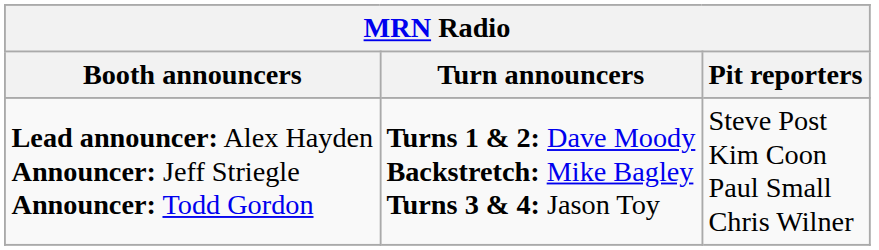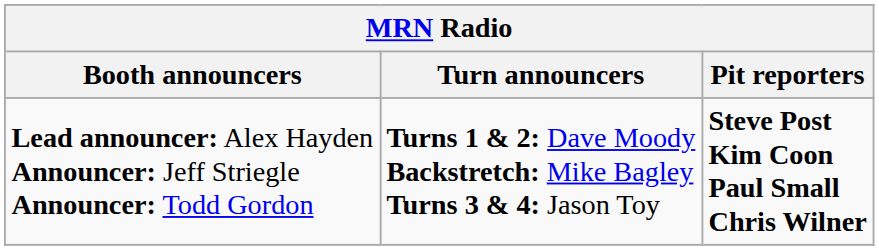(781, 171) normal -> (788, 171) bold
